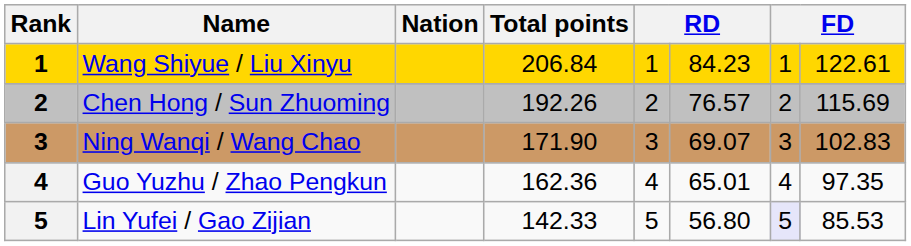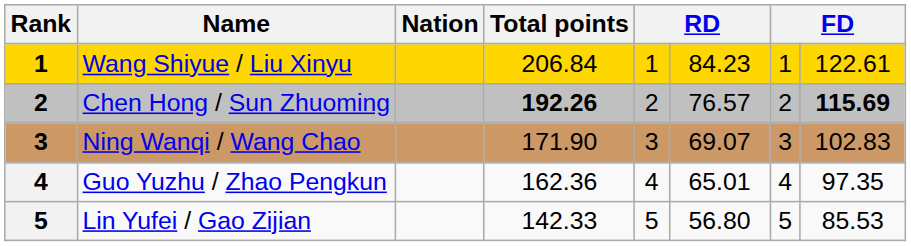(559, 102) normal -> (559, 102) bold
(853, 102) normal -> (853, 102) bold
(785, 220) lavender background -> (785, 220) no background
